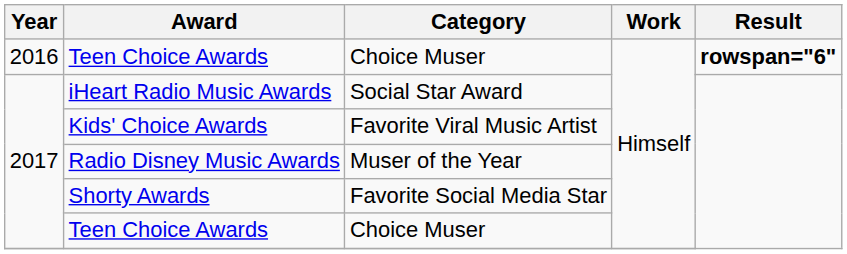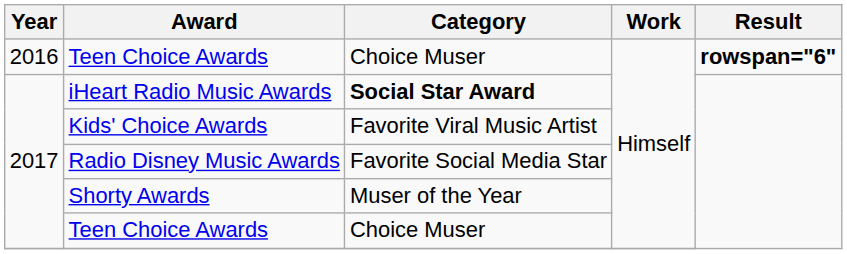(436, 91) normal -> (443, 91) bold
(436, 160) Muser of the Year -> (479, 160) Favorite Social Media Star
(479, 195) Favorite Social Media Star -> (436, 195) Muser of the Year
